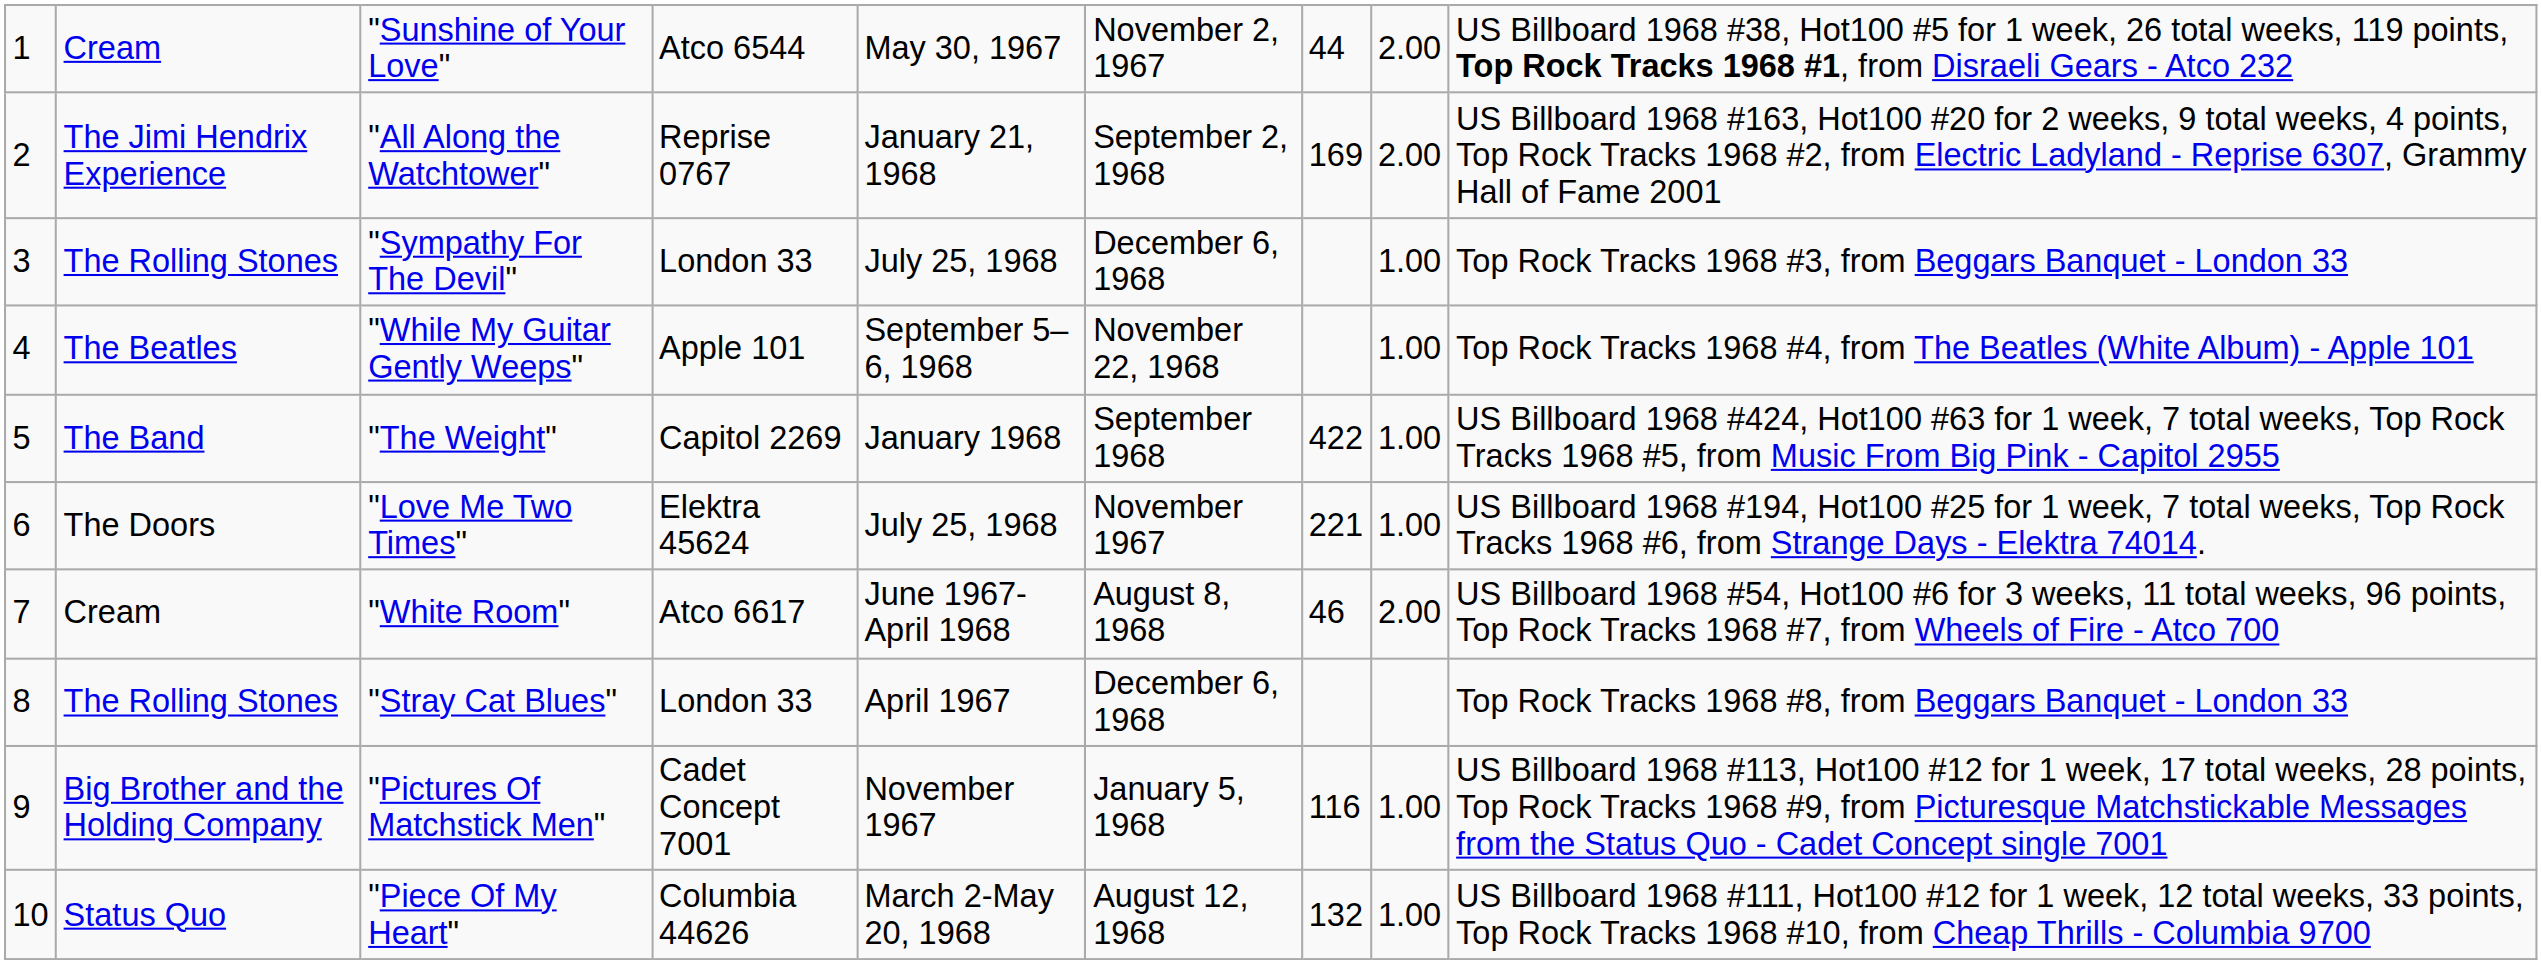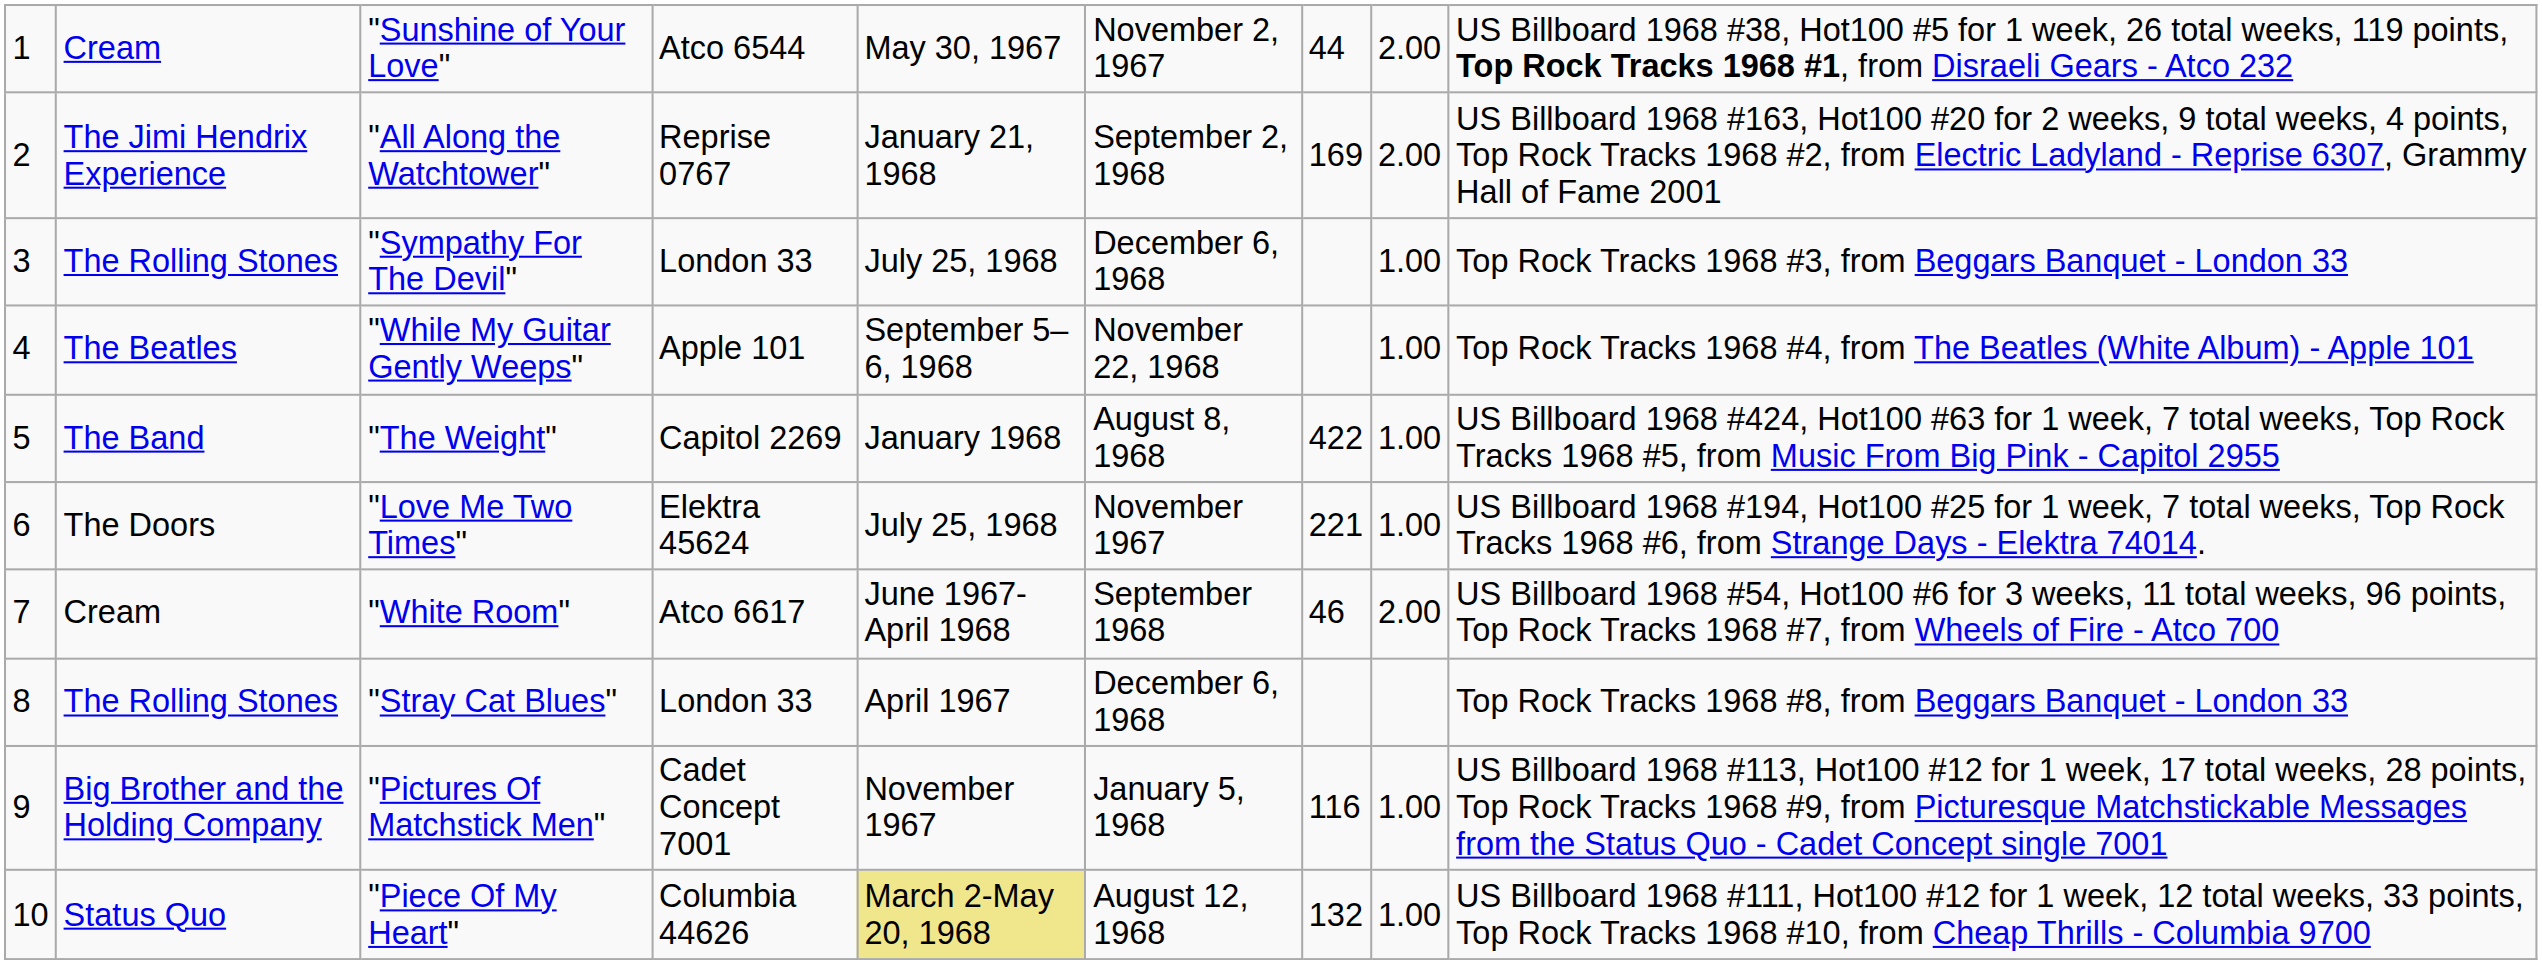(1173, 437) September 1968 -> (1162, 437) August 8, 1968
(1162, 613) August 8, 1968 -> (1173, 613) September 1968
(959, 914) no background -> (959, 914) khaki background
